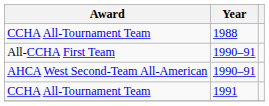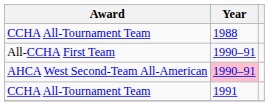(234, 71) no background -> (234, 71) pink background
